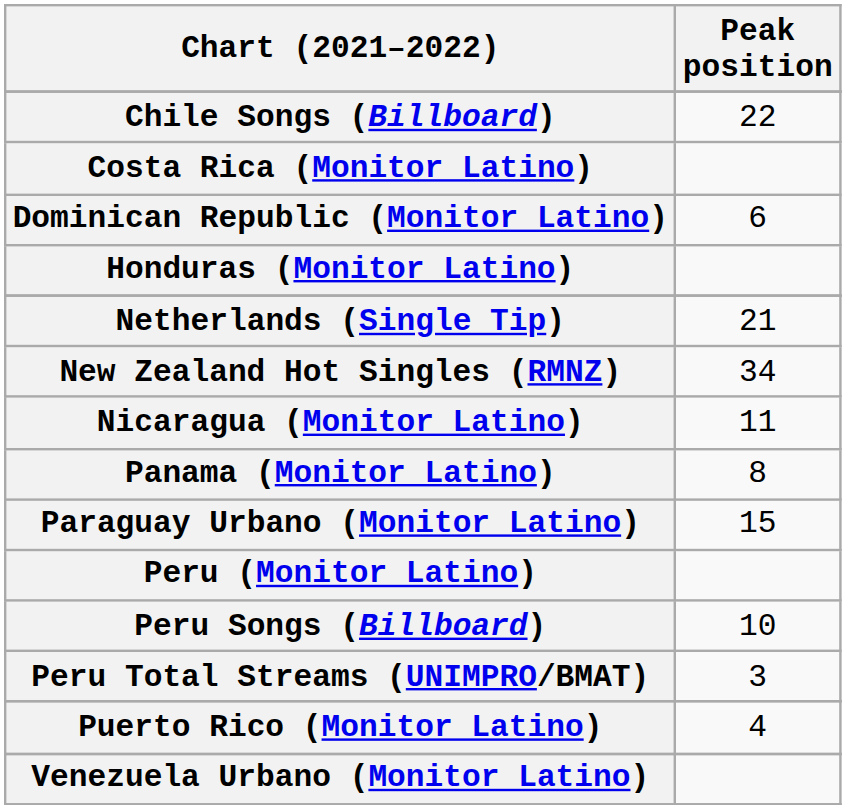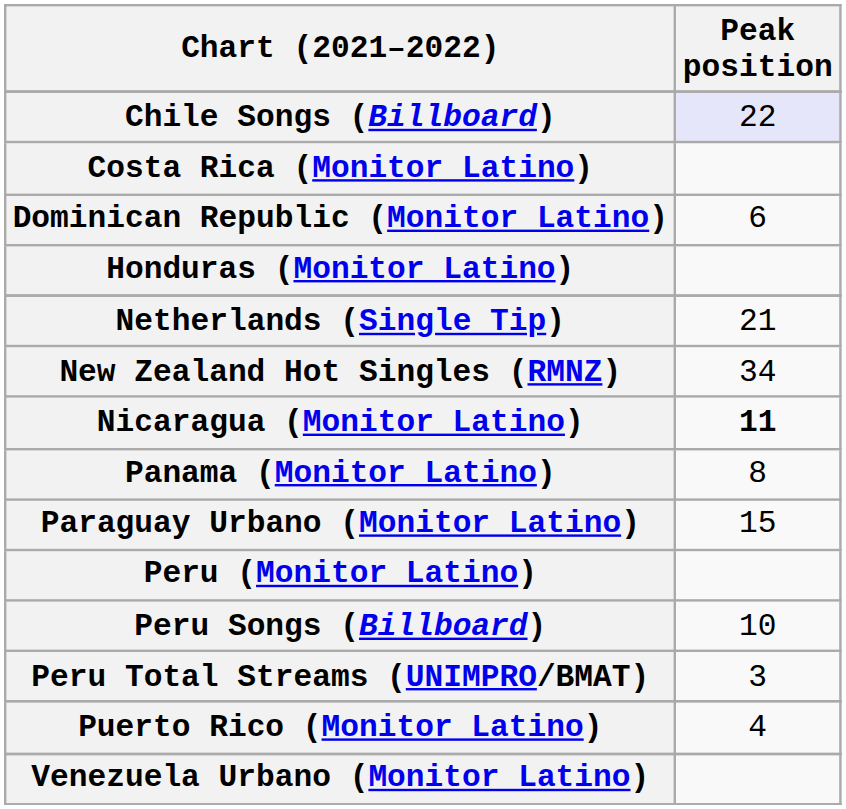(758, 117) no background -> (758, 117) lavender background
(758, 423) normal -> (758, 423) bold
